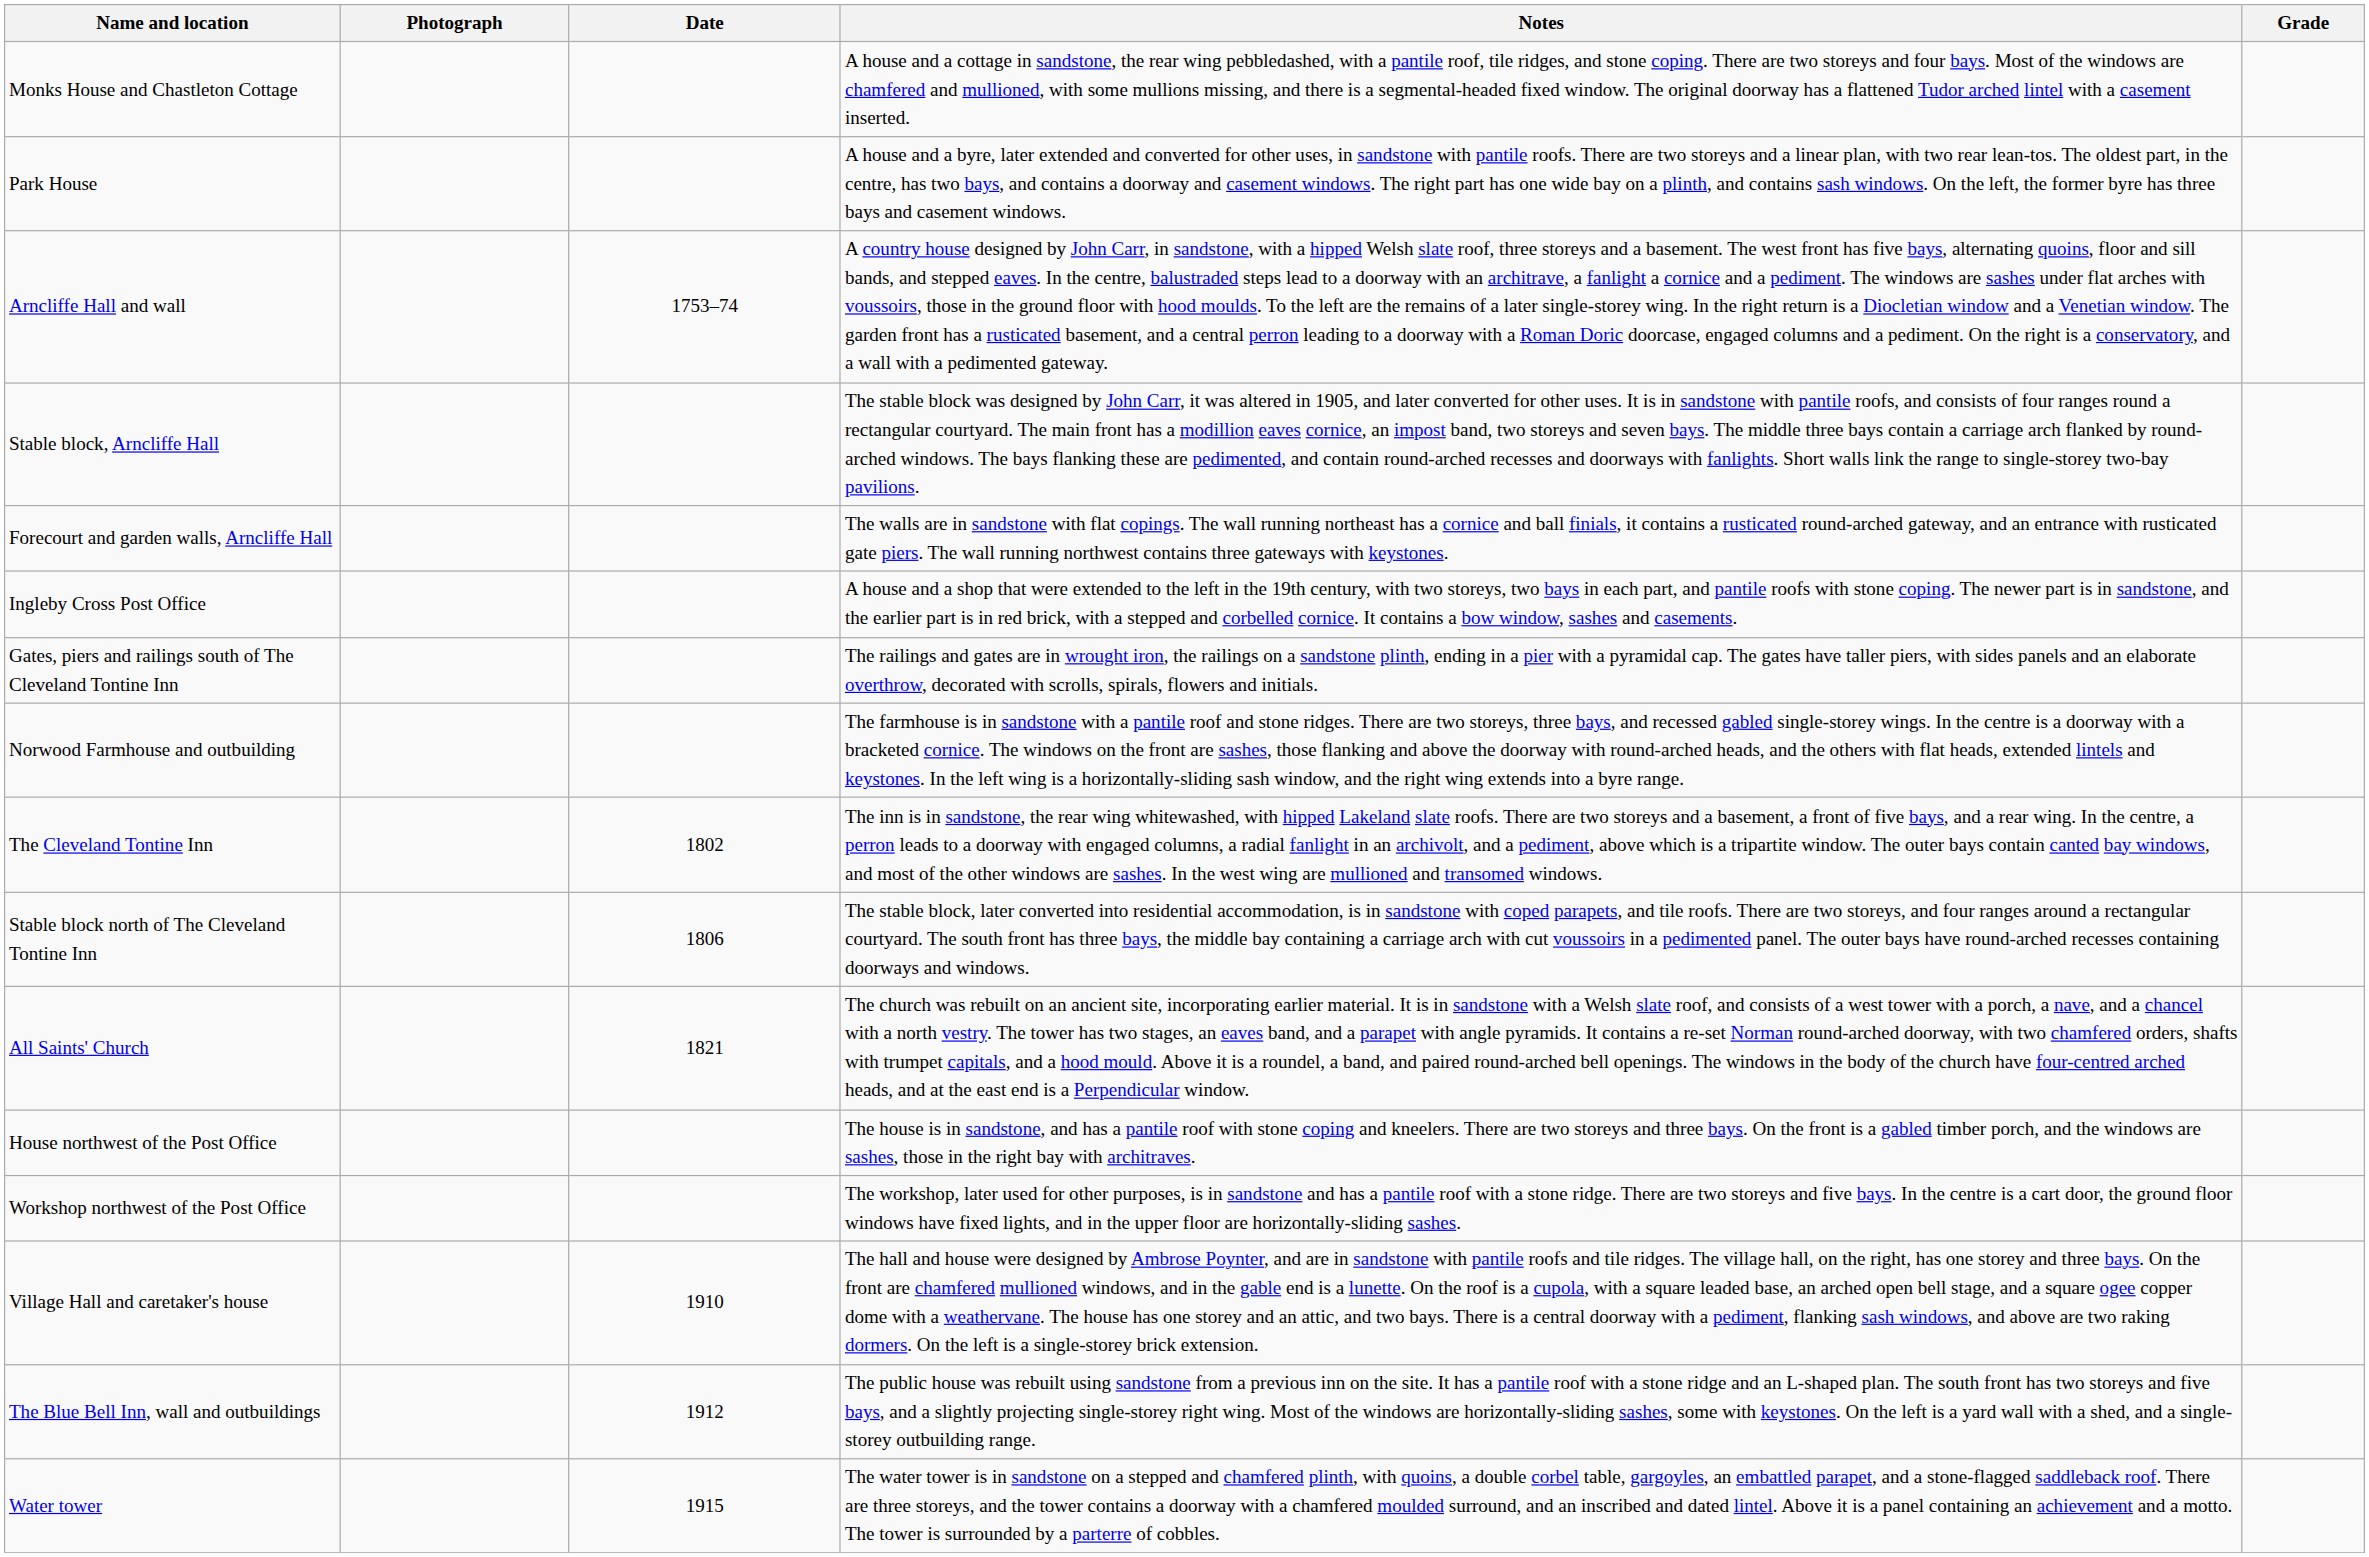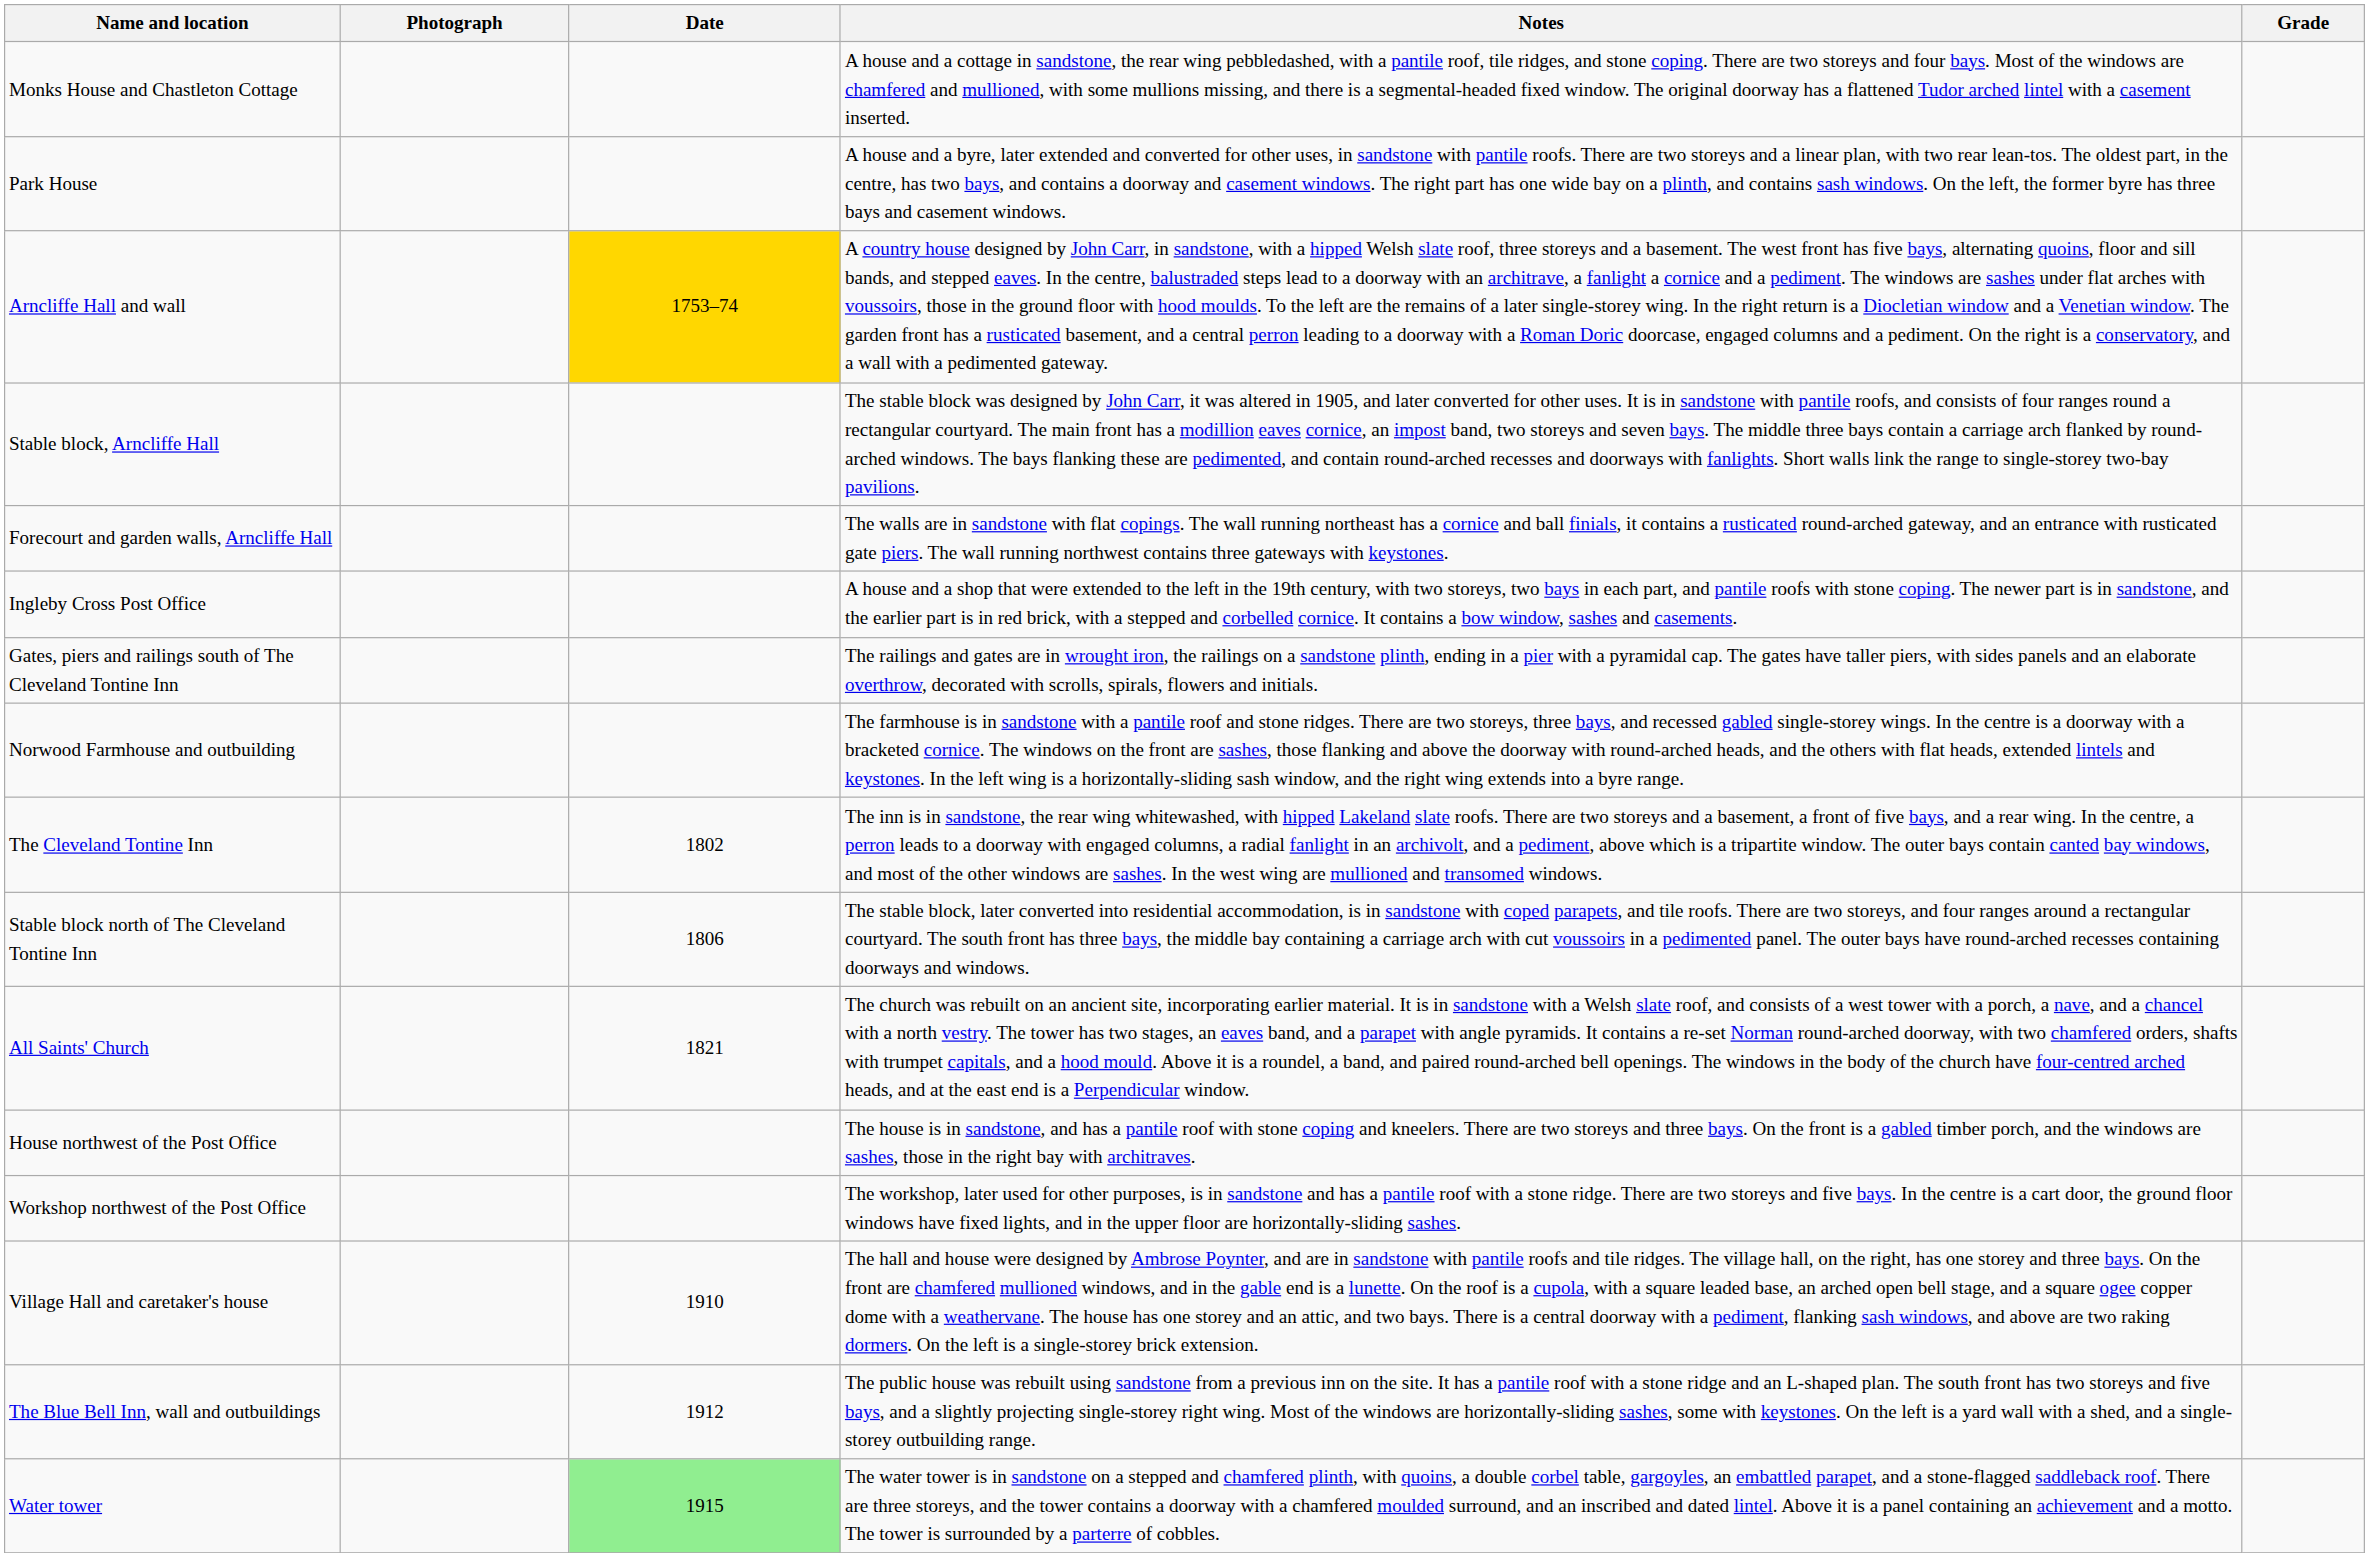(705, 306) no background -> (705, 306) gold background
(705, 1505) no background -> (705, 1505) lightgreen background
